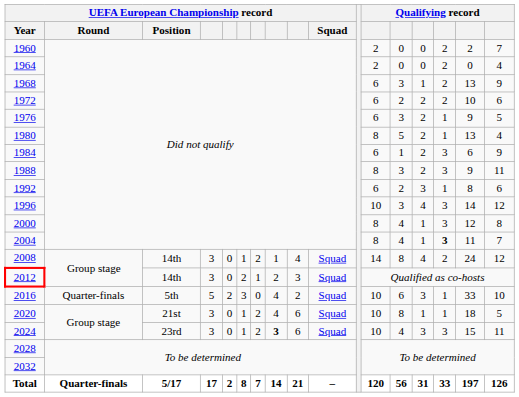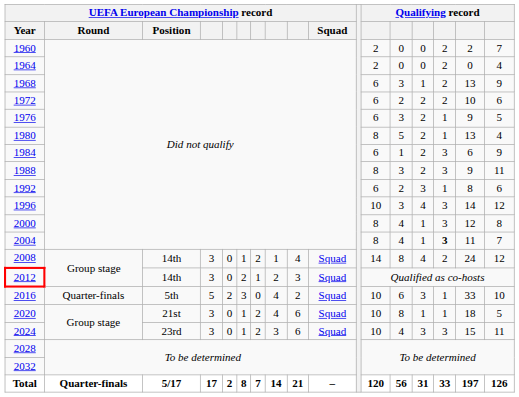(276, 331) bold -> (276, 331) normal
